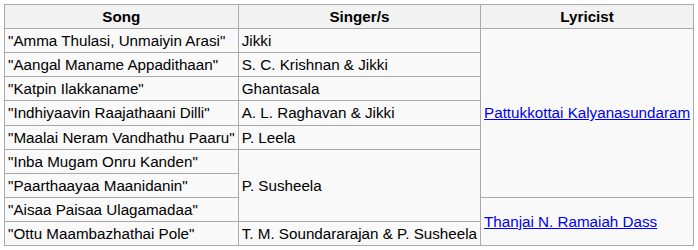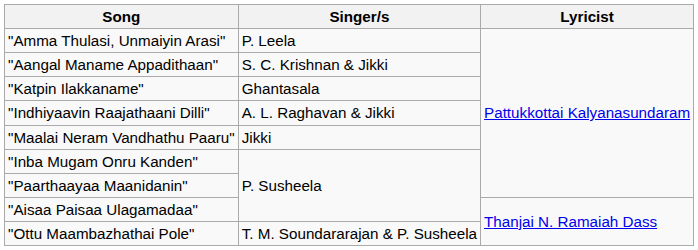(256, 41) Jikki -> (269, 41) P. Leela
(269, 137) P. Leela -> (256, 137) Jikki
